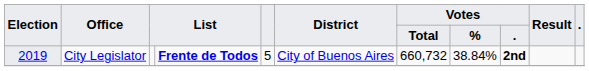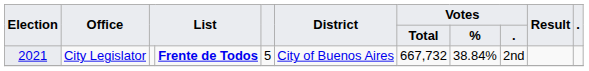(33, 56) 2019 -> (33, 56) 2021
(423, 56) 660,732 -> (423, 56) 667,732
(514, 56) bold -> (514, 56) normal
